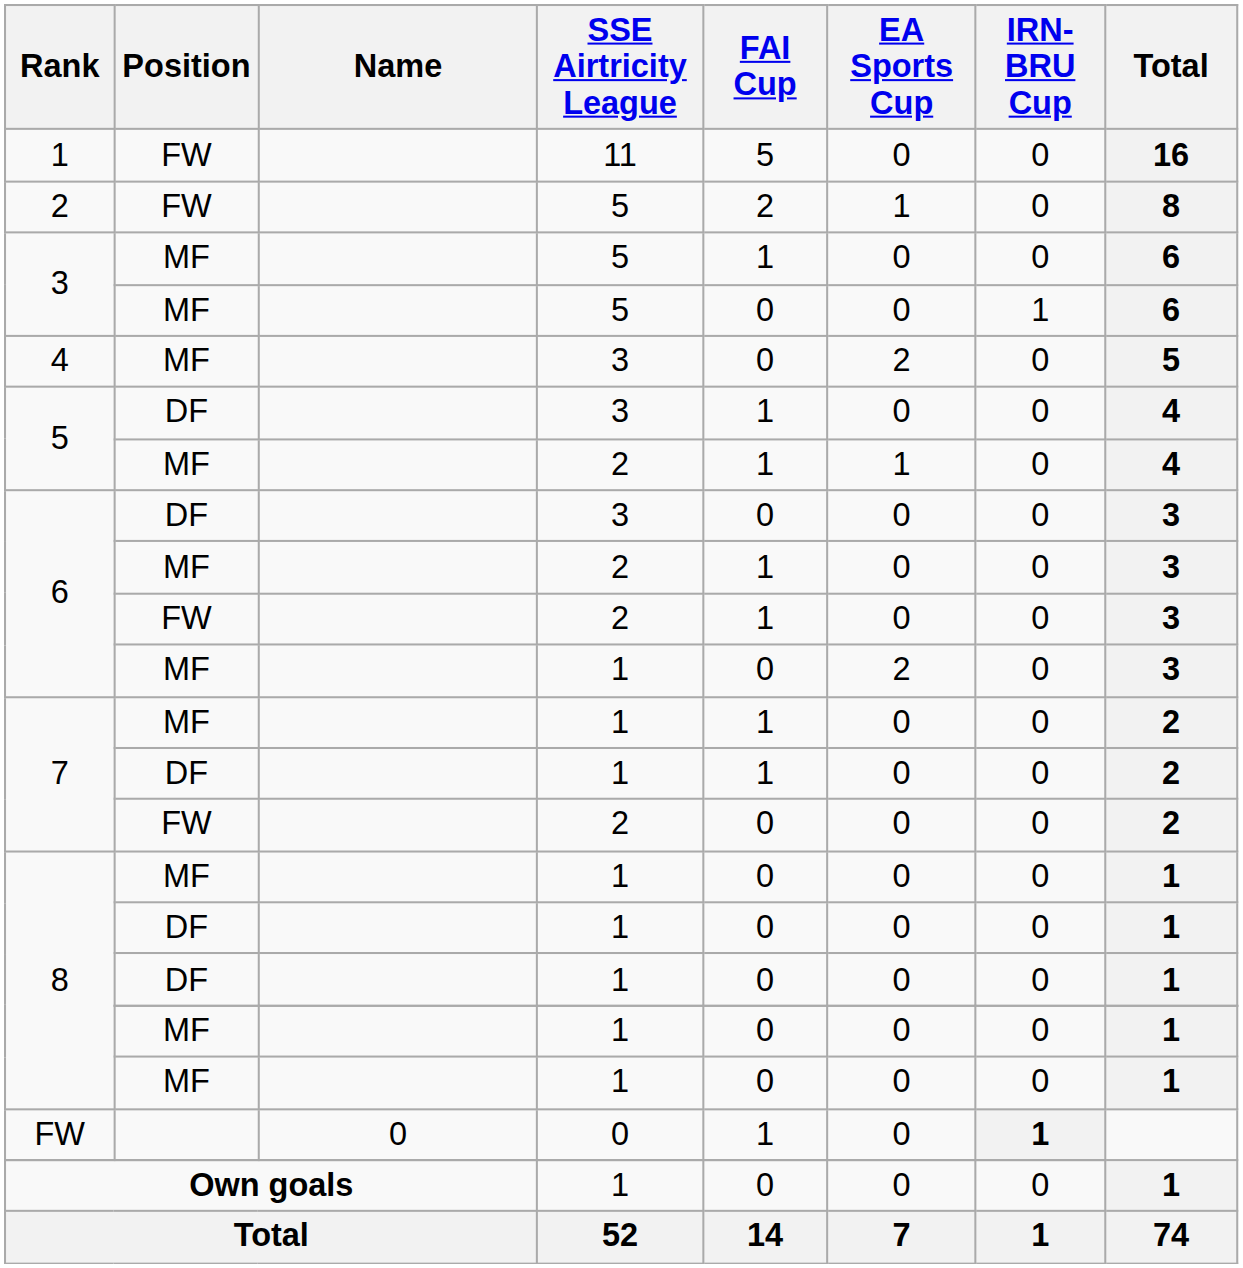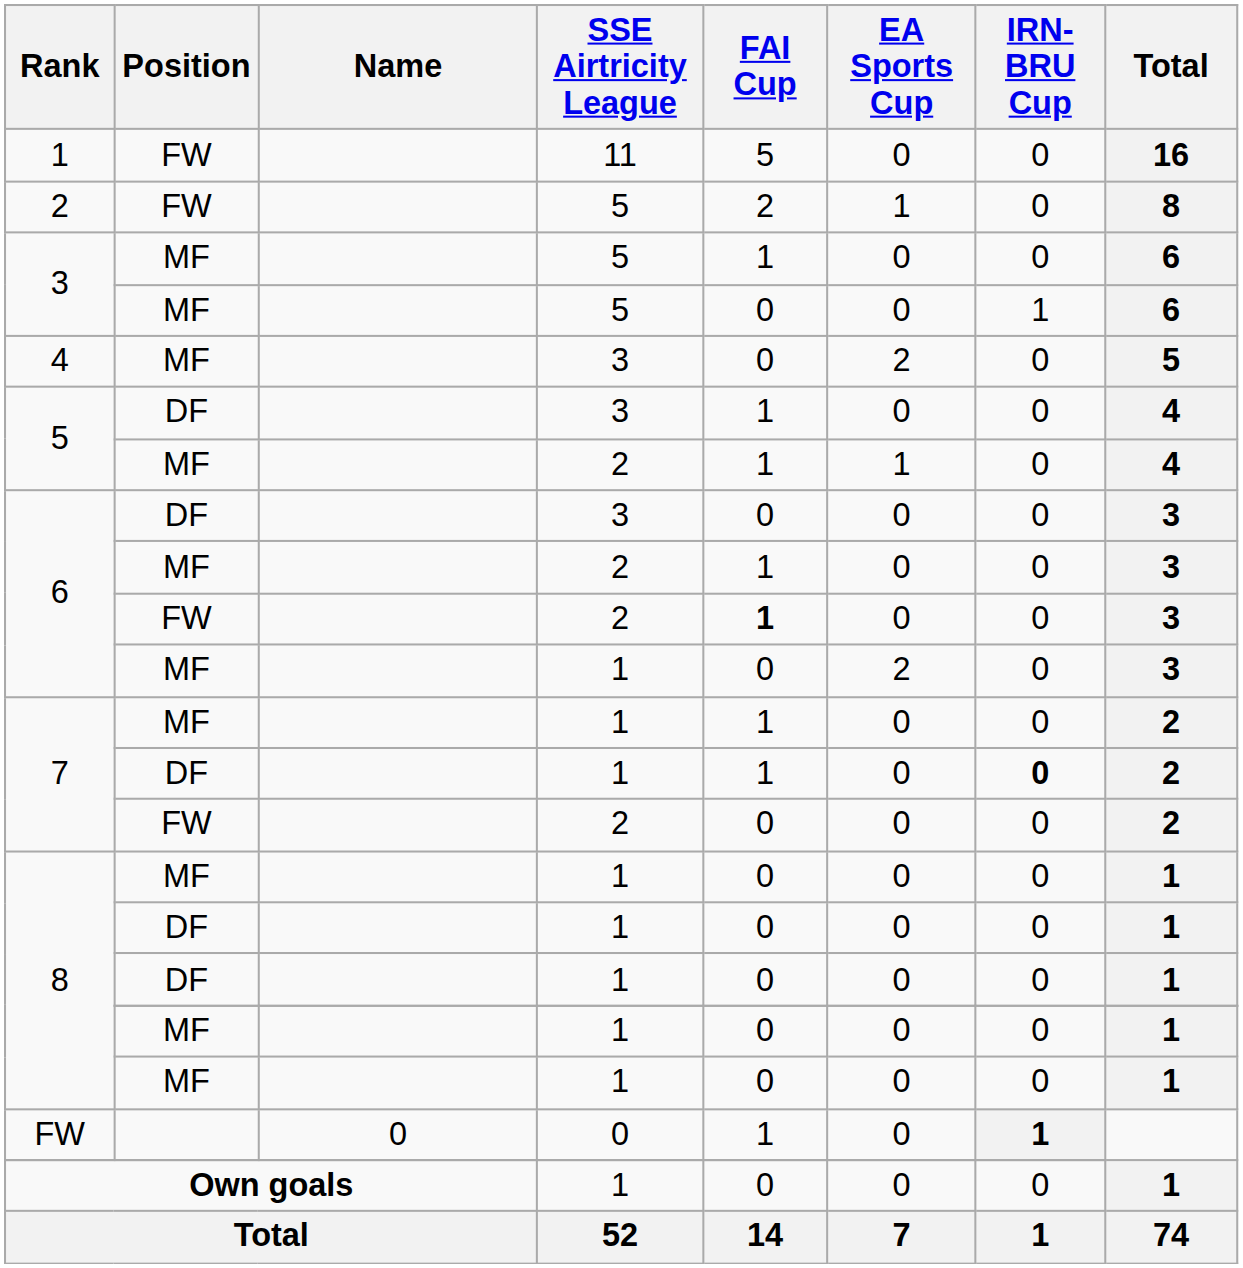(765, 618) normal -> (765, 618) bold
(1040, 772) normal -> (1040, 772) bold
